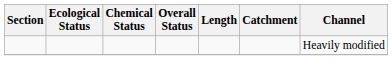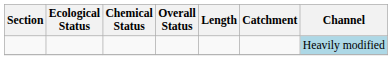(344, 45) no background -> (344, 45) lightblue background
